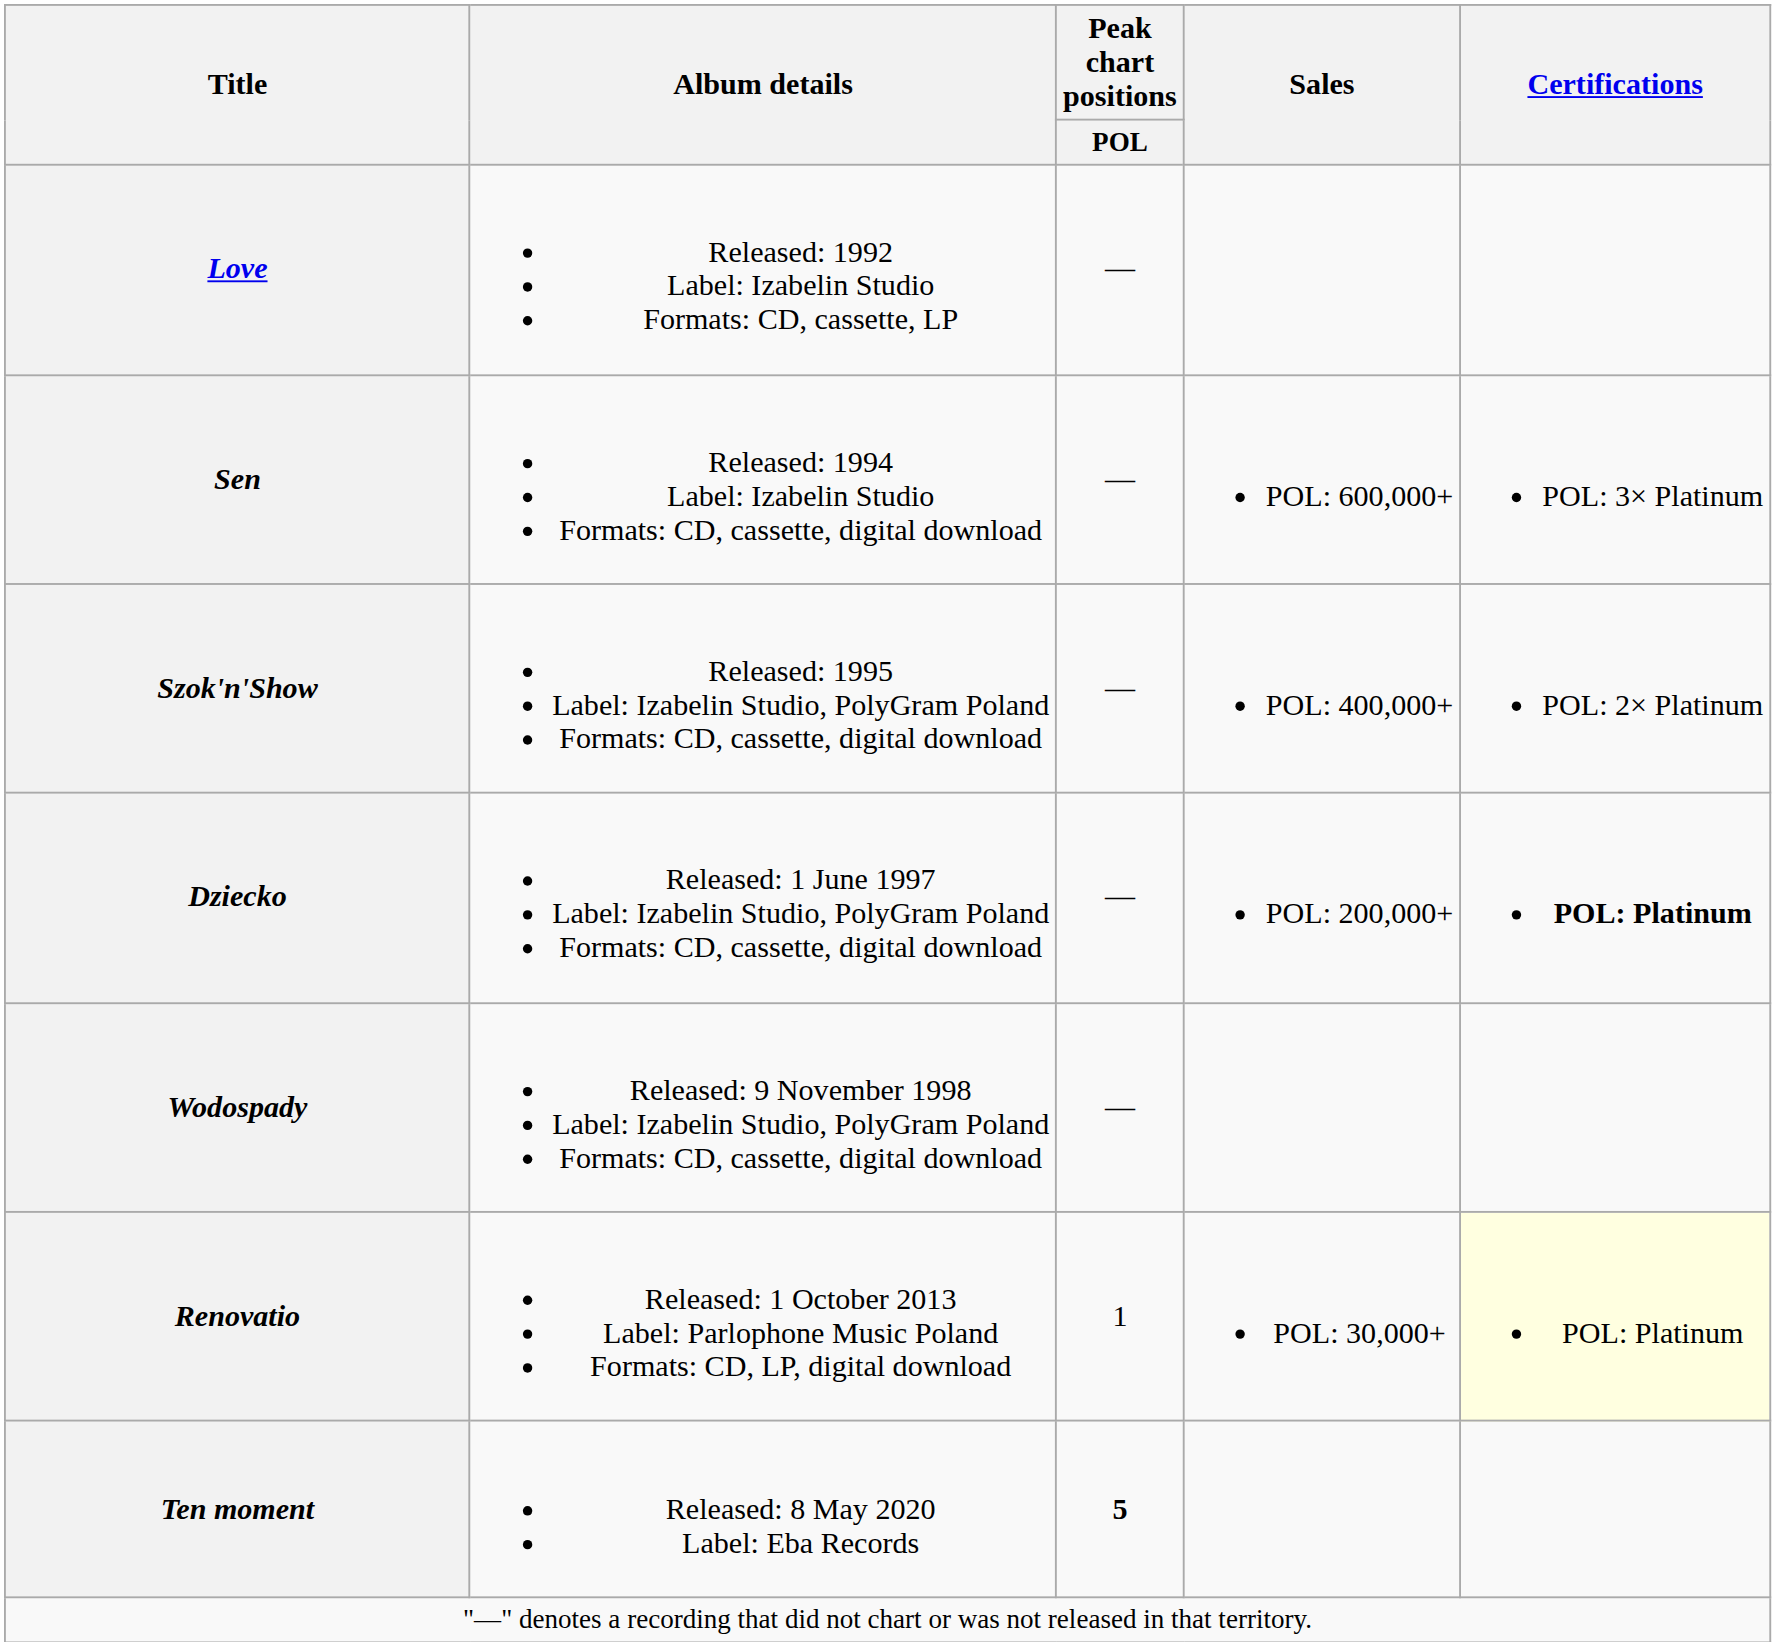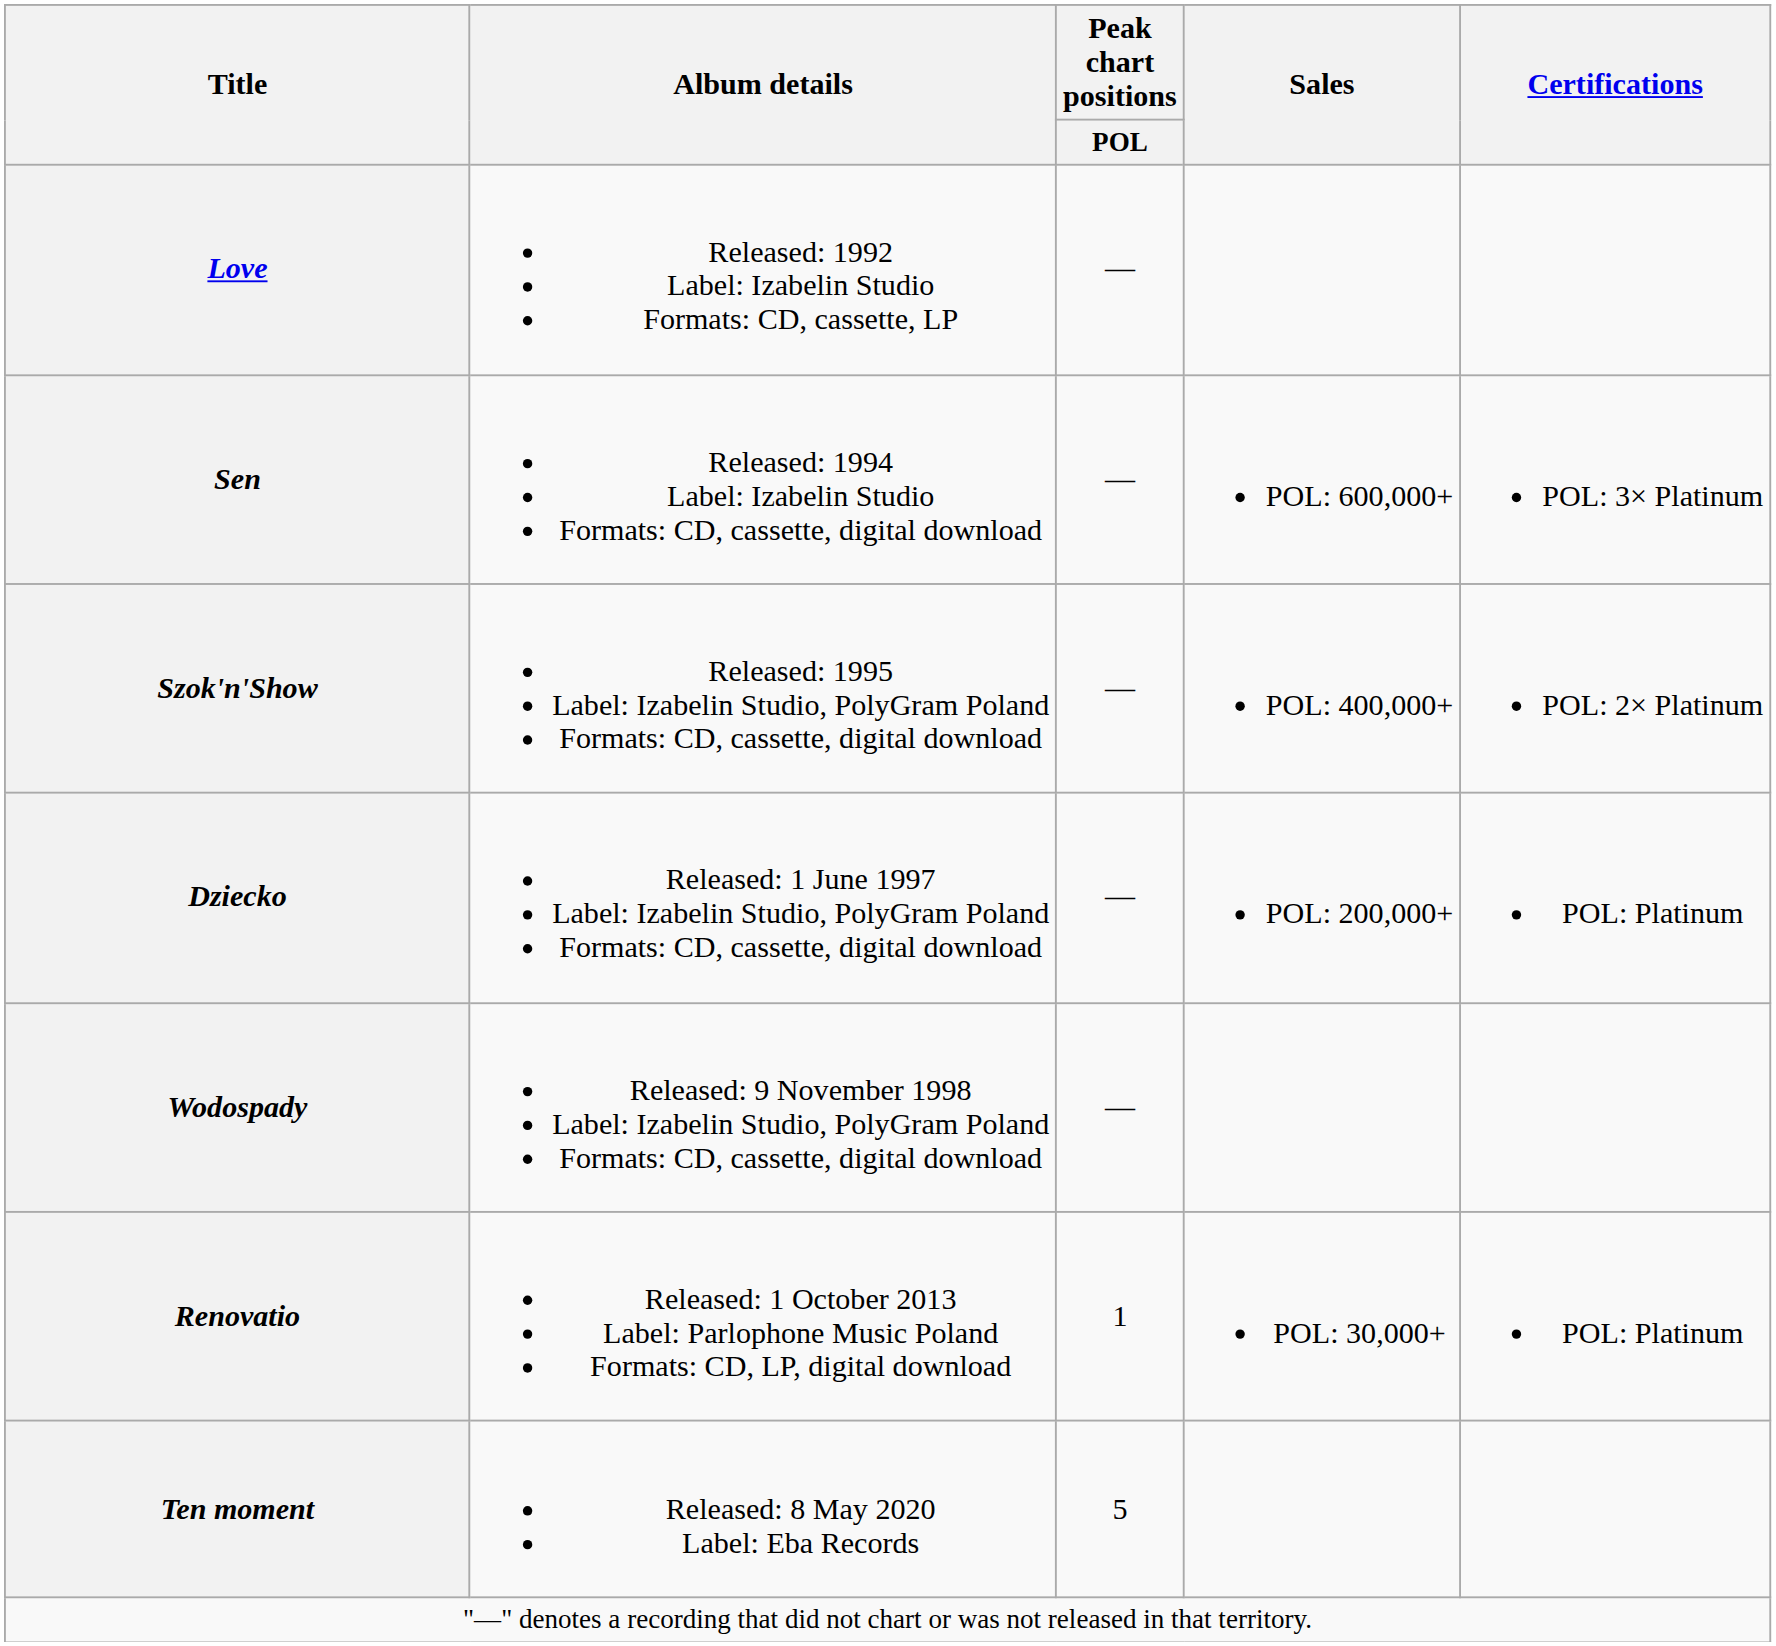(1615, 915) bold -> (1615, 915) normal
(1615, 1334) lightyellow background -> (1615, 1334) no background
(1120, 1508) bold -> (1120, 1508) normal
